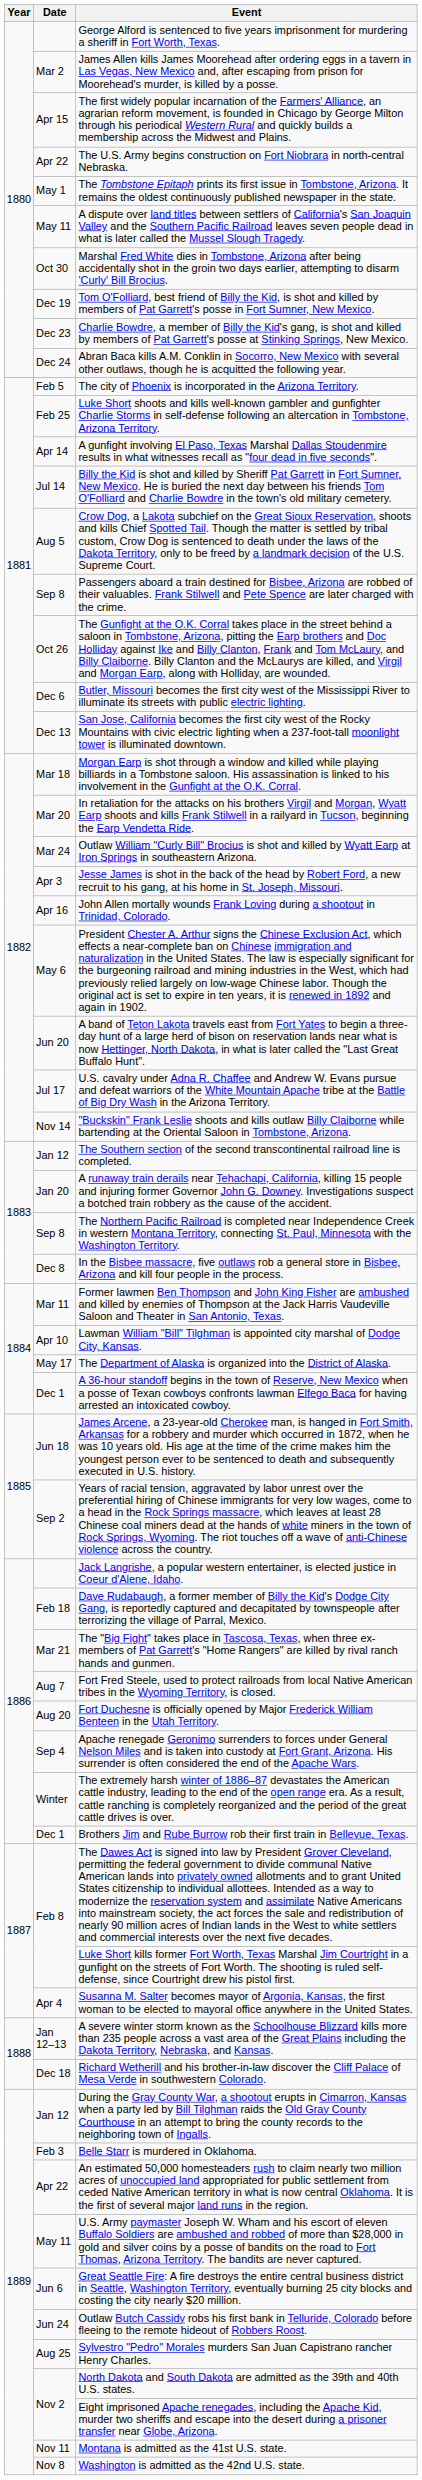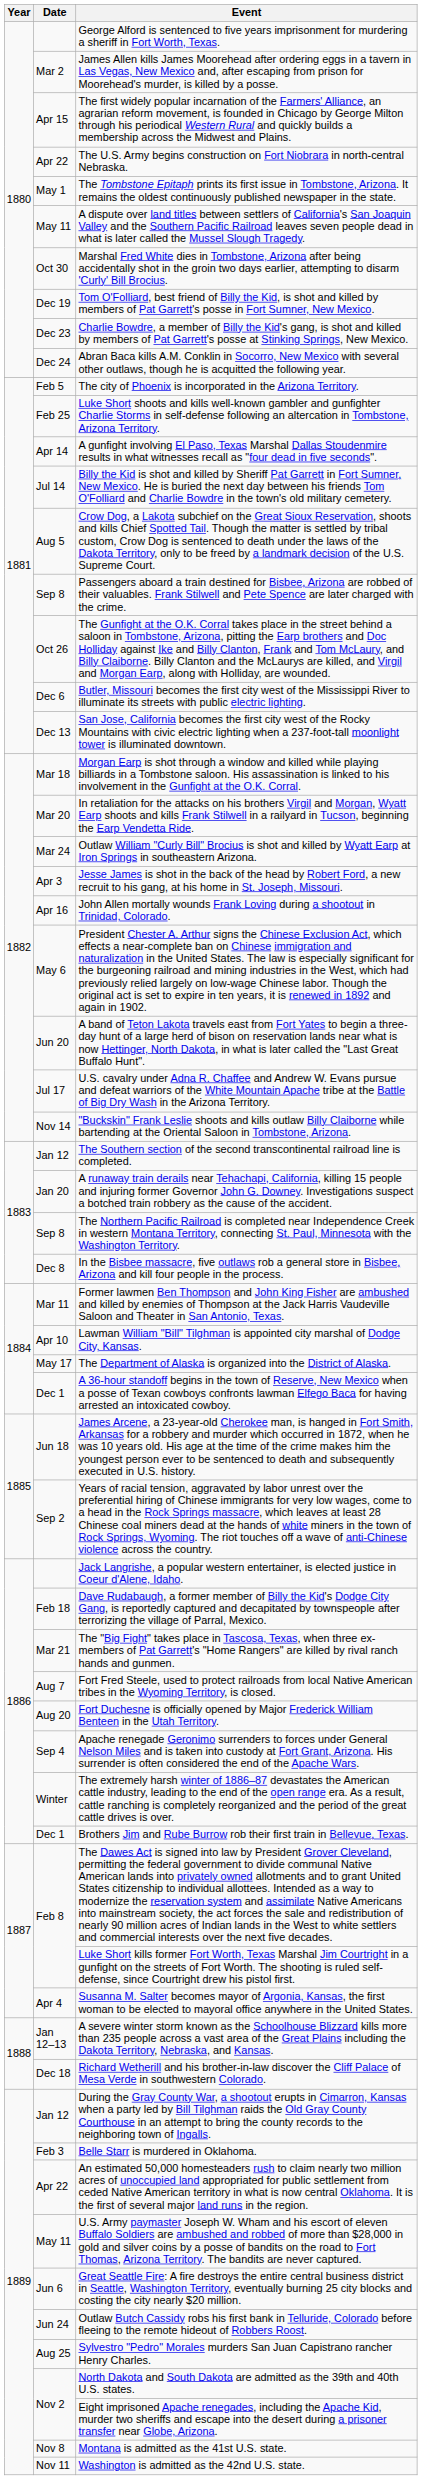(53, 2448) Nov 11 -> (50, 2448) Nov 8
(50, 2466) Nov 8 -> (53, 2466) Nov 11
